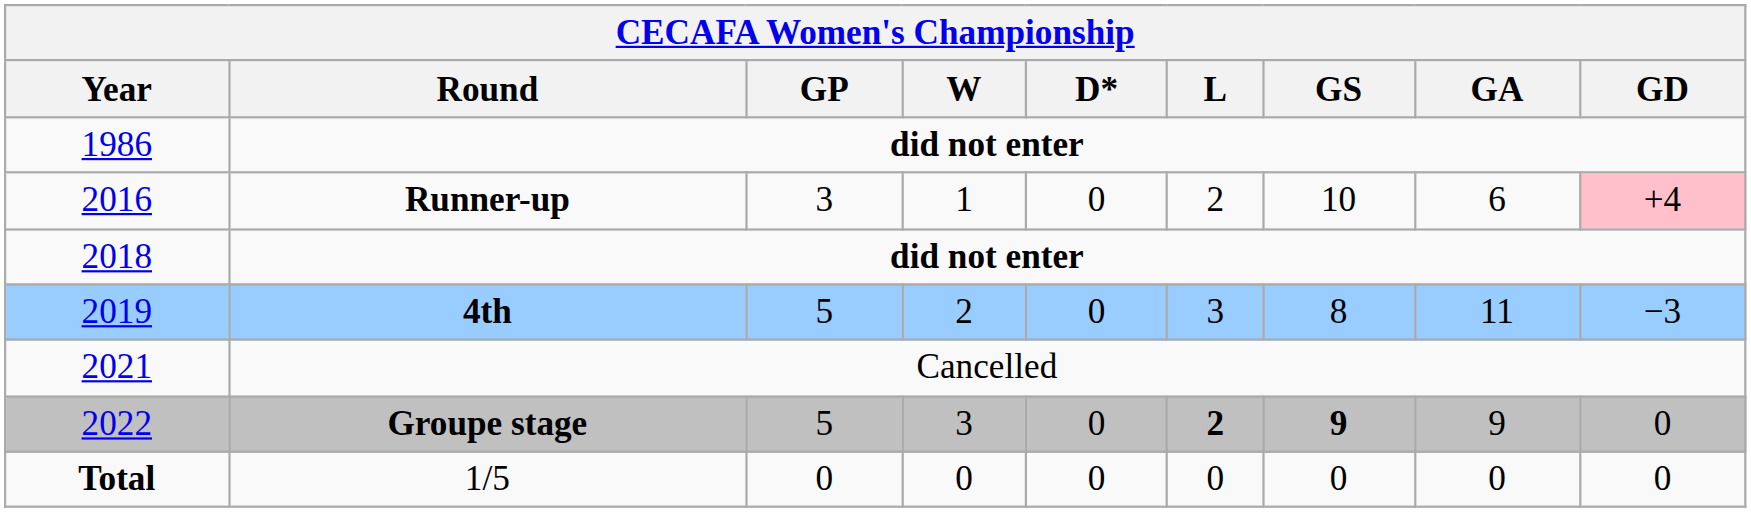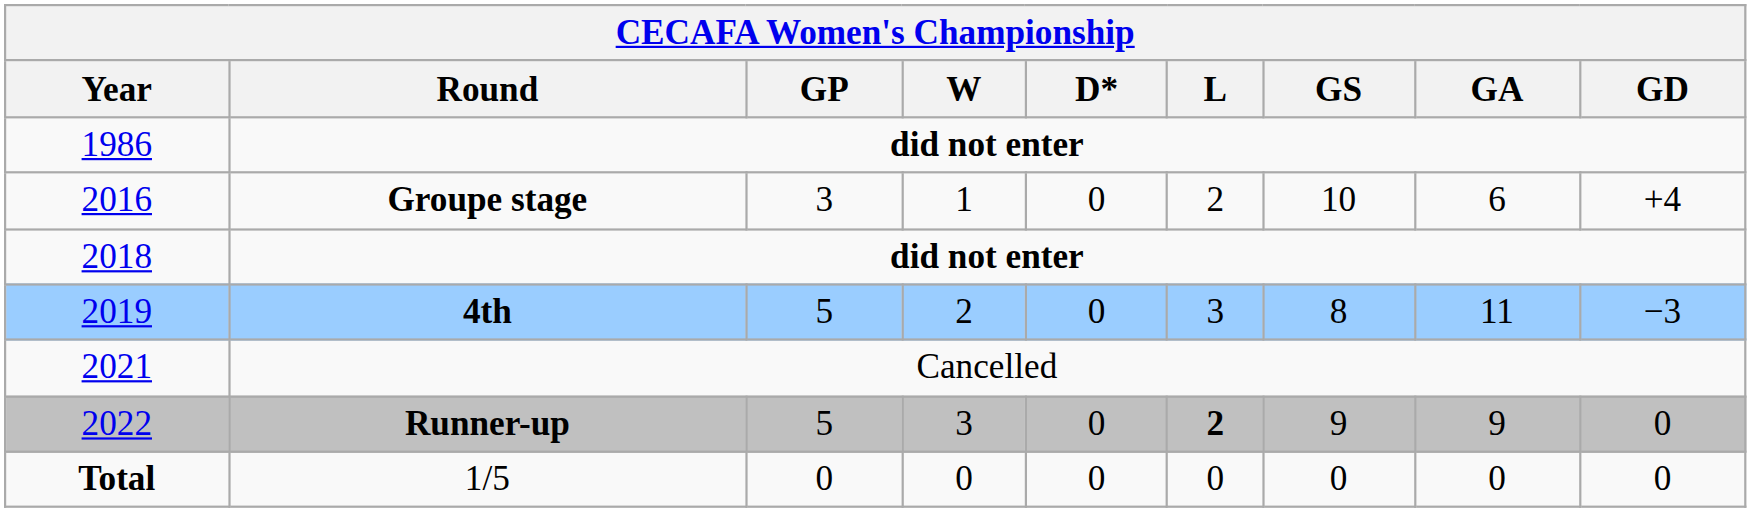(487, 199) Runner-up -> (487, 199) Groupe stage
(1662, 199) pink background -> (1662, 199) no background
(487, 423) Groupe stage -> (487, 423) Runner-up
(1339, 423) bold -> (1339, 423) normal
